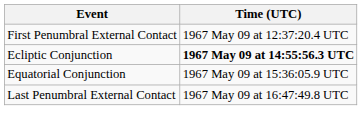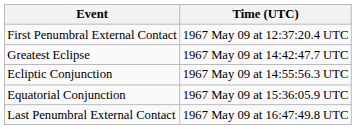+ row: (49, 54)
(268, 54) bold -> (266, 74) normal
